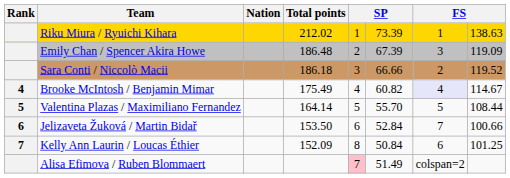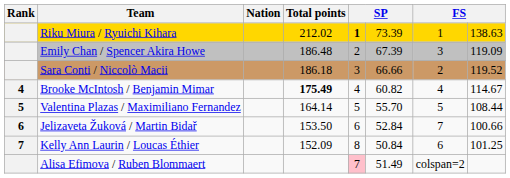(357, 32) normal -> (357, 32) bold
(316, 88) normal -> (316, 88) bold
(440, 88) lavender background -> (440, 88) no background
